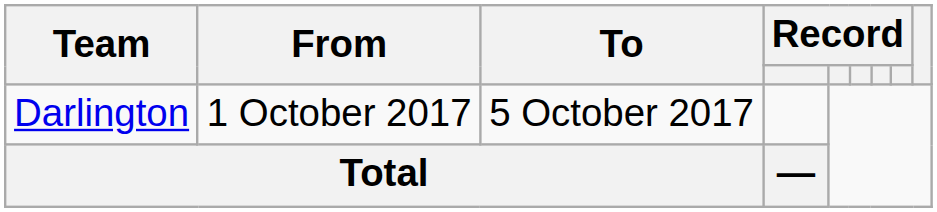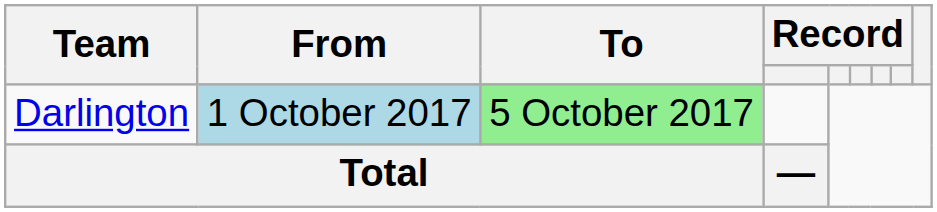(339, 113) no background -> (339, 113) lightblue background
(622, 113) no background -> (622, 113) lightgreen background
